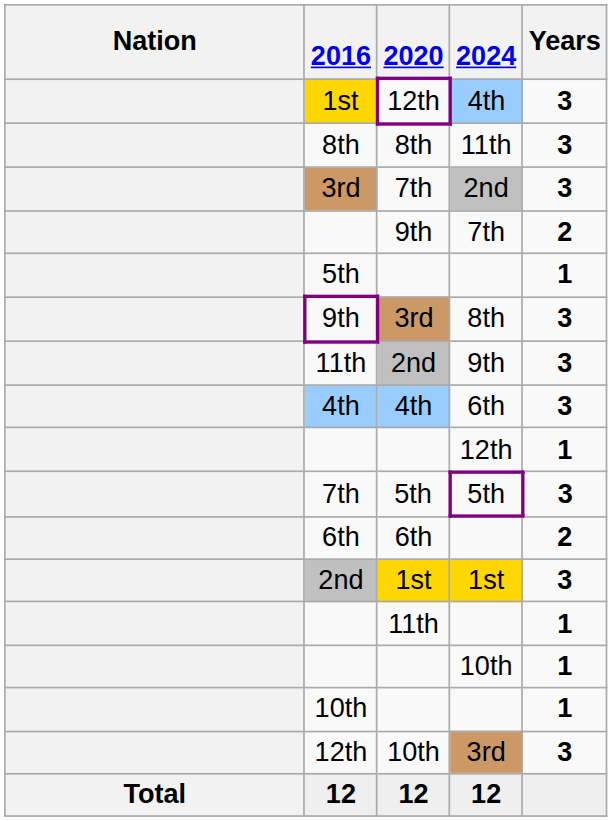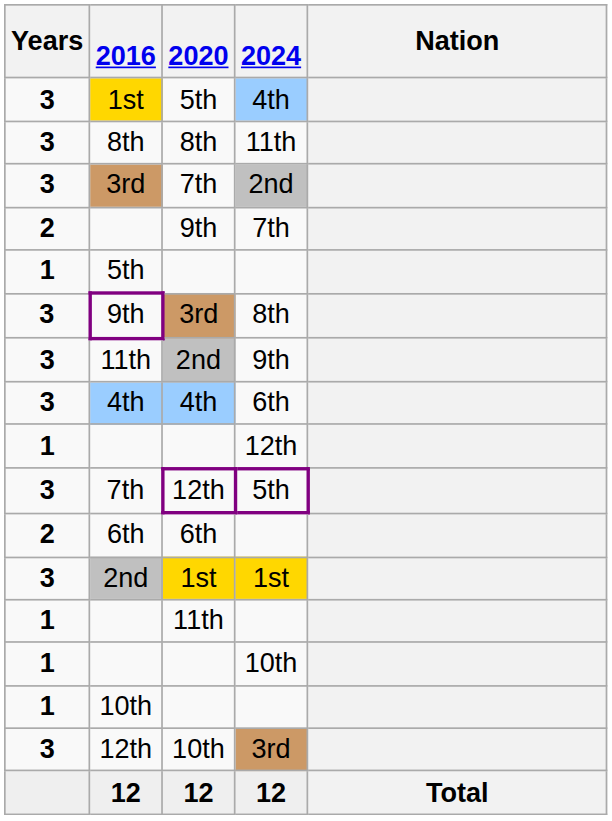columns swapped: (155, 41) <-> (565, 41)
(414, 100) 12th -> (198, 99) 5th
(413, 493) 5th -> (198, 490) 12th
